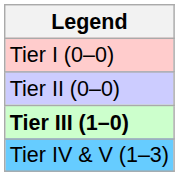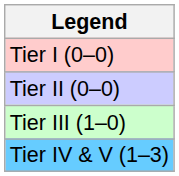(69, 121) bold -> (68, 121) normal
